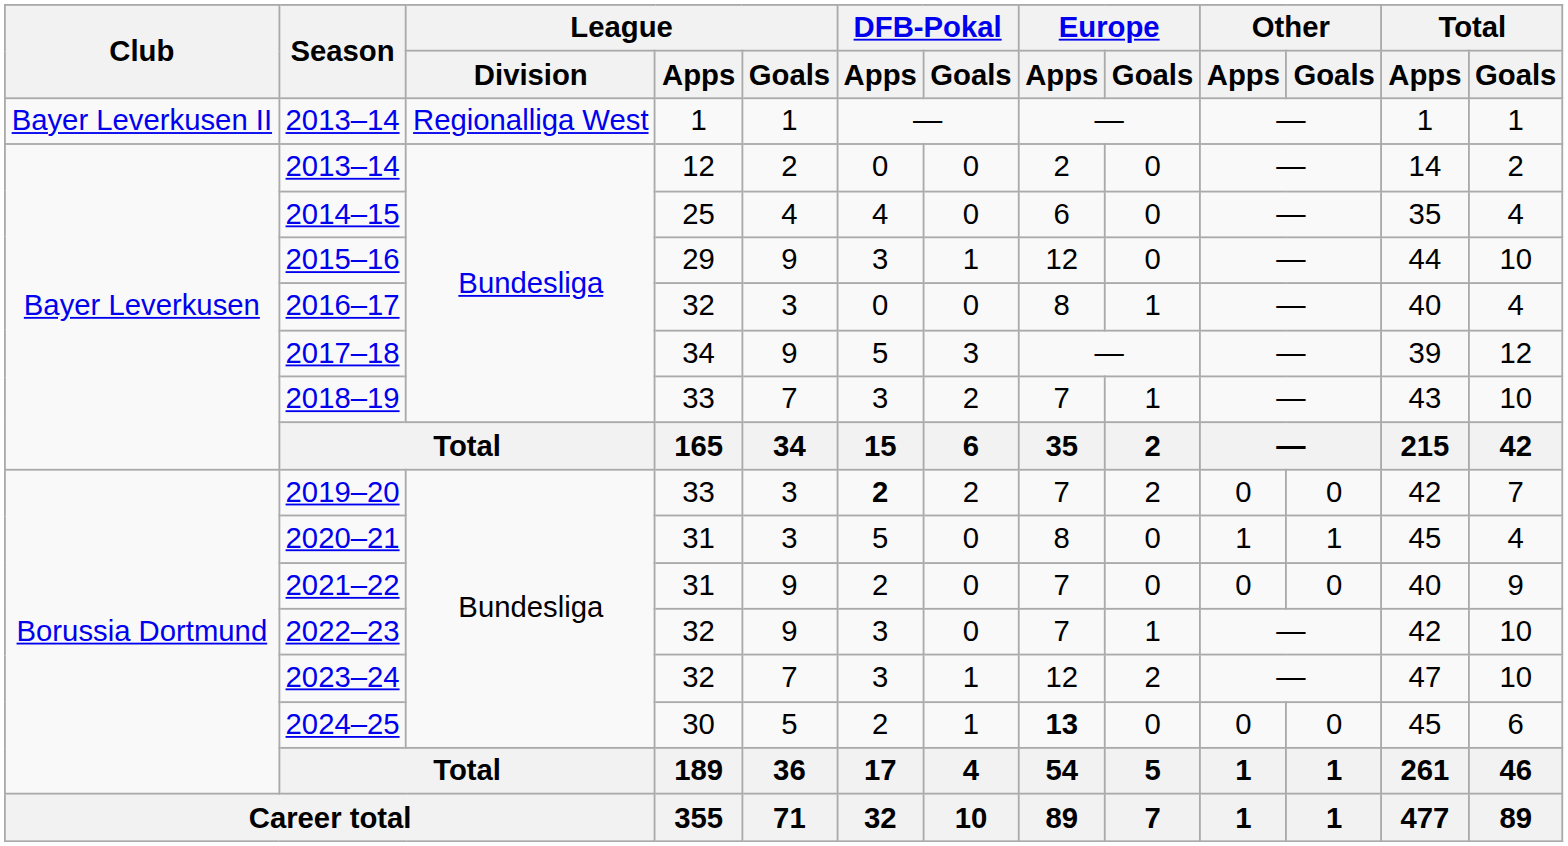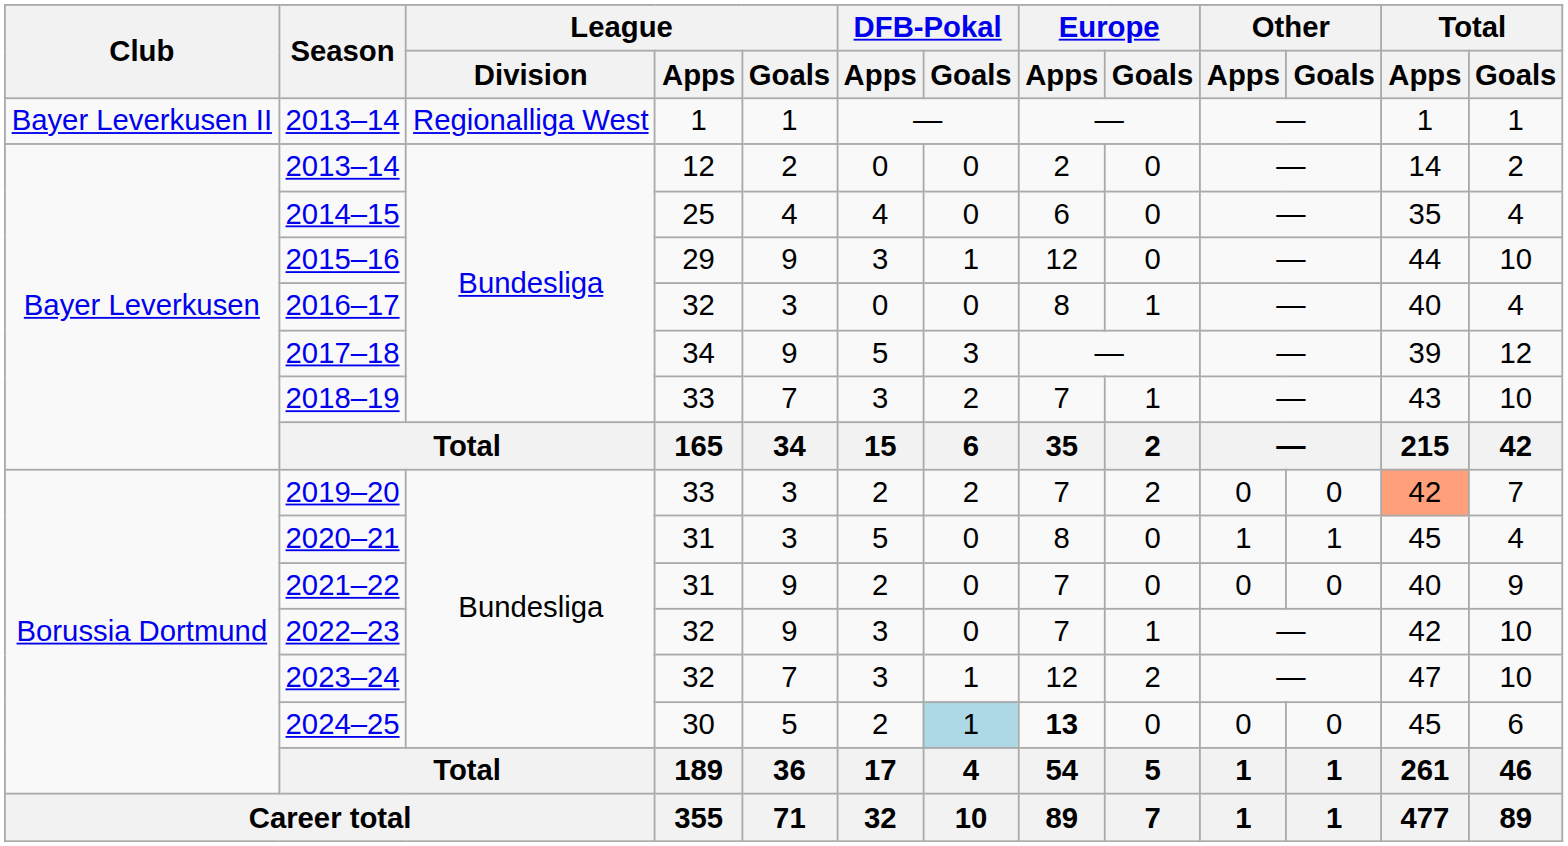(880, 492) bold -> (880, 492) normal
(1425, 492) no background -> (1425, 492) lightsalmon background
(971, 724) no background -> (971, 724) lightblue background
